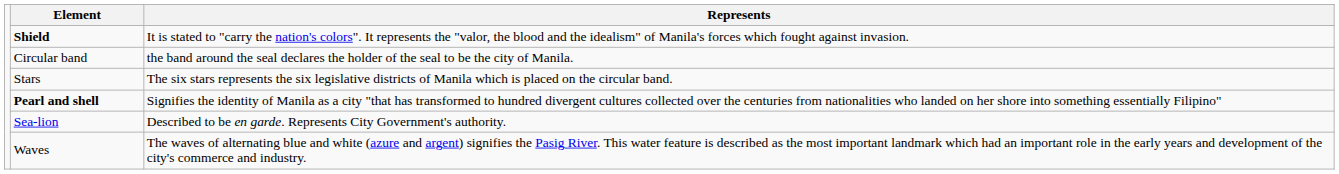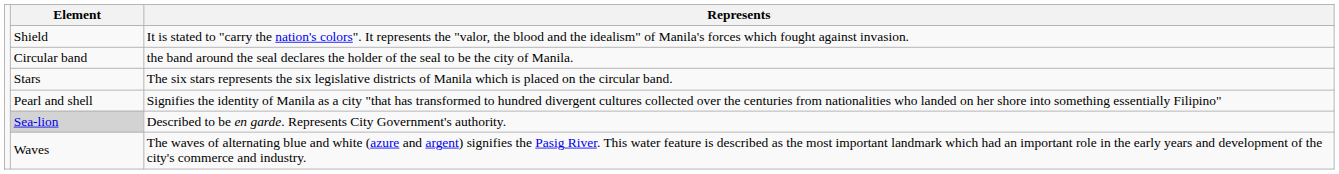(32, 36) bold -> (31, 36) normal
(56, 100) bold -> (53, 100) normal
(36, 121) no background -> (36, 121) lightgrey background
